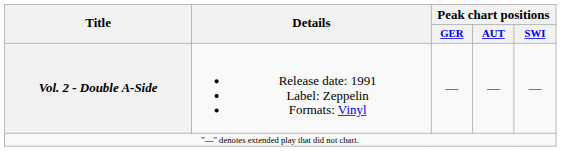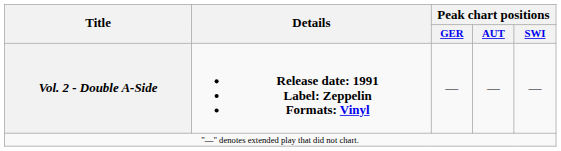(311, 95) normal -> (311, 95) bold
